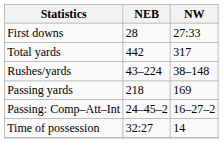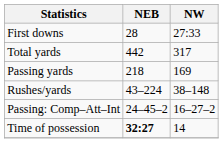rows swapped: (39, 71) <-> (40, 90)
(139, 128) normal -> (140, 128) bold
